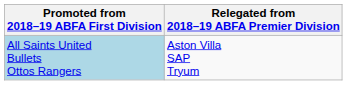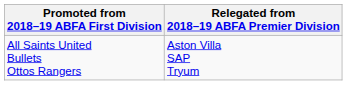(49, 57) lightblue background -> (49, 57) no background
